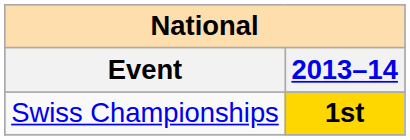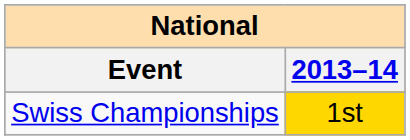(345, 112) bold -> (345, 112) normal
